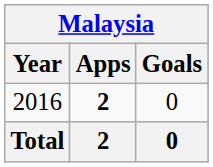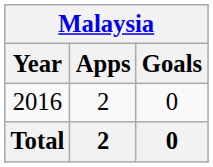(103, 102) bold -> (103, 102) normal
